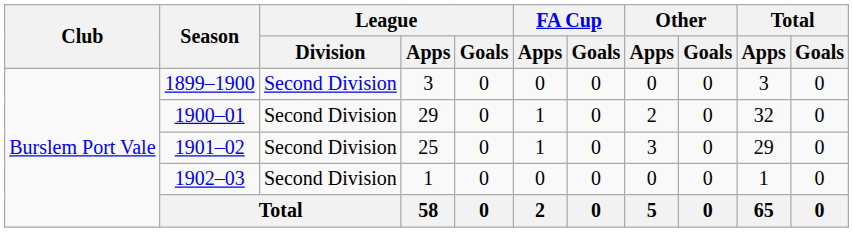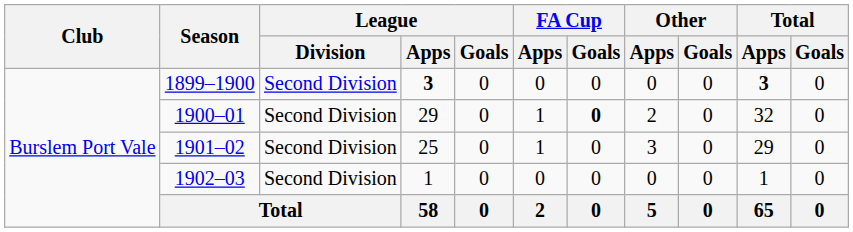(428, 83) normal -> (428, 83) bold
(764, 83) normal -> (764, 83) bold
(596, 115) normal -> (596, 115) bold
